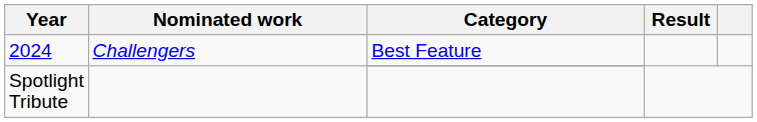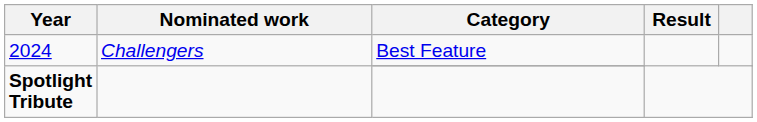(46, 91) normal -> (51, 91) bold
